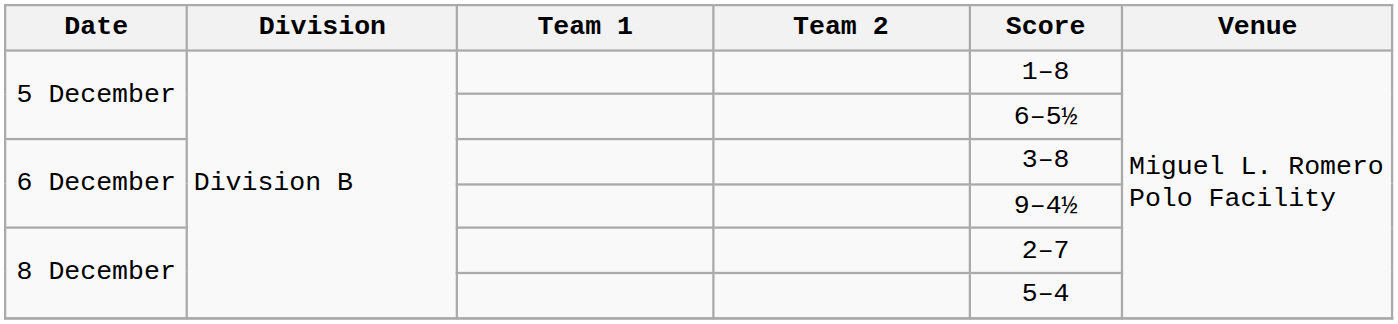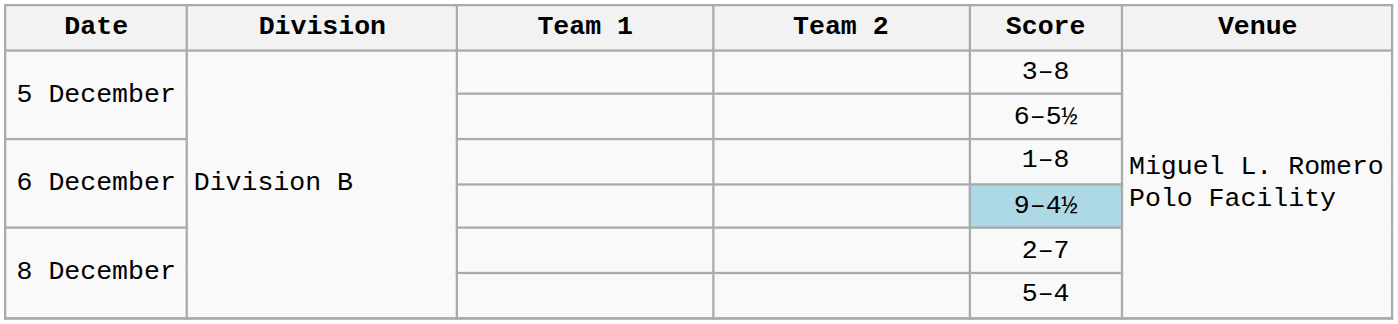(1046, 72) 1–8 -> (1046, 72) 3–8
(1046, 161) 3–8 -> (1046, 161) 1–8
(1046, 206) no background -> (1046, 206) lightblue background
